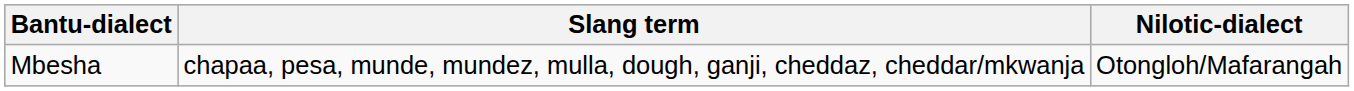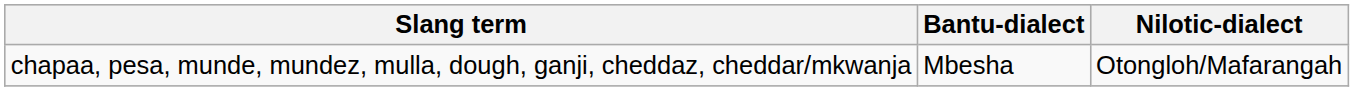columns swapped: (634, 24) <-> (91, 24)
